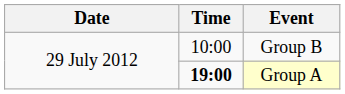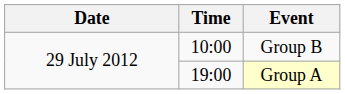(211, 74) bold -> (211, 74) normal
